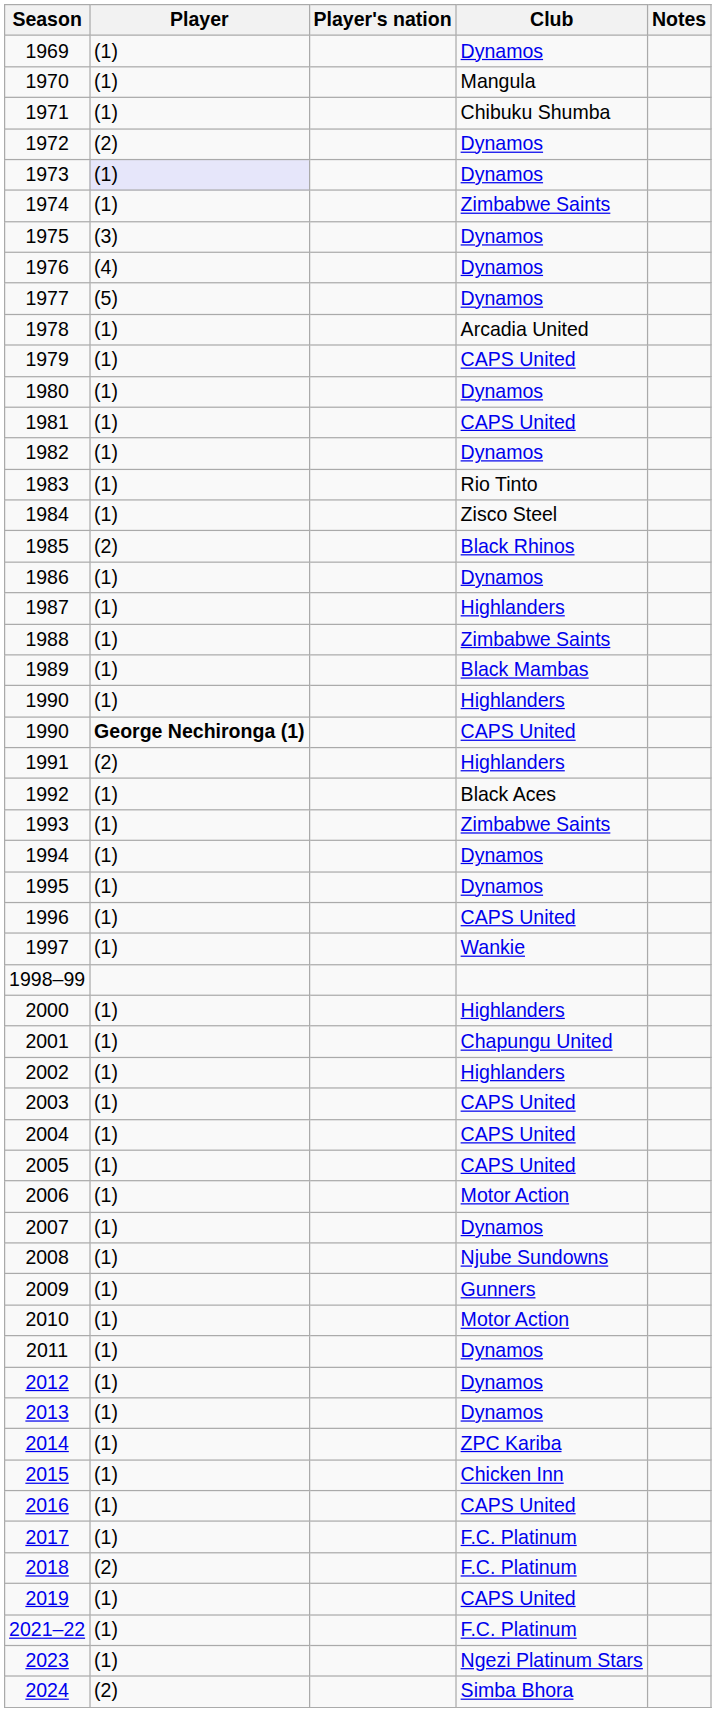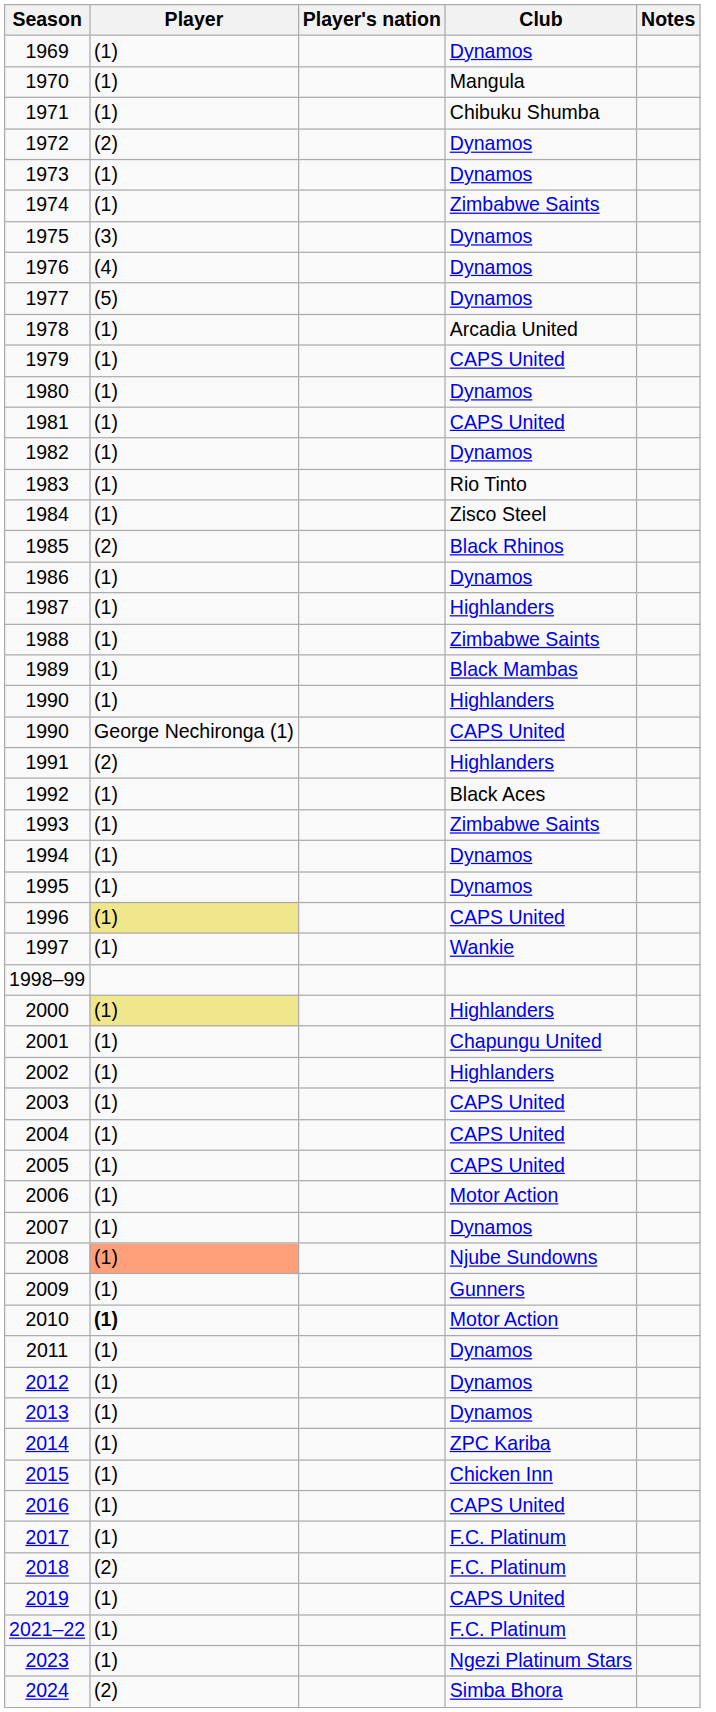(106, 174) lavender background -> (106, 174) no background
(199, 732) bold -> (194, 732) normal
(106, 917) no background -> (106, 917) khaki background
(106, 1010) no background -> (106, 1010) khaki background
(106, 1258) no background -> (106, 1258) lightsalmon background
(106, 1320) normal -> (106, 1320) bold
